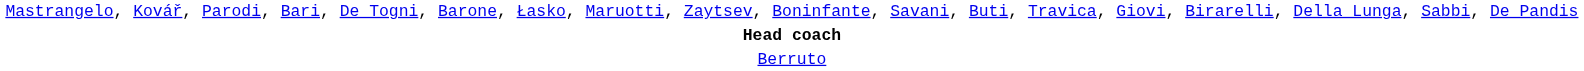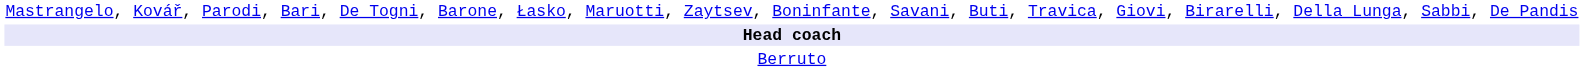(792, 35) no background -> (792, 35) lavender background
